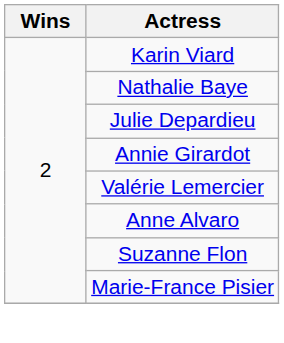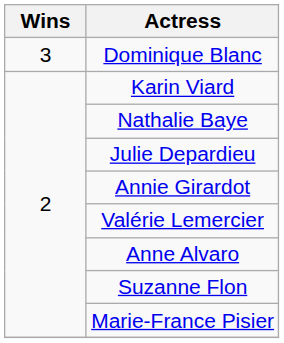+ row: (183, 54)
